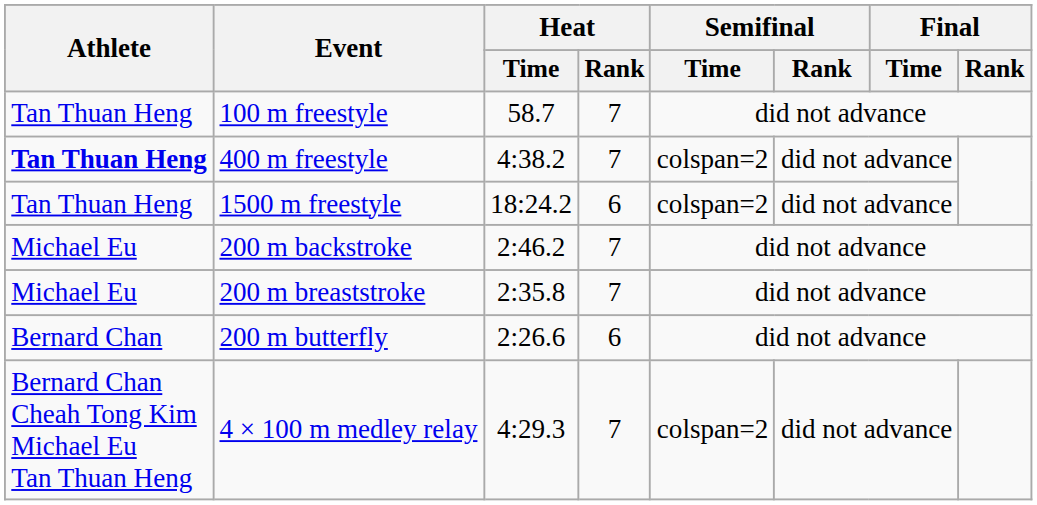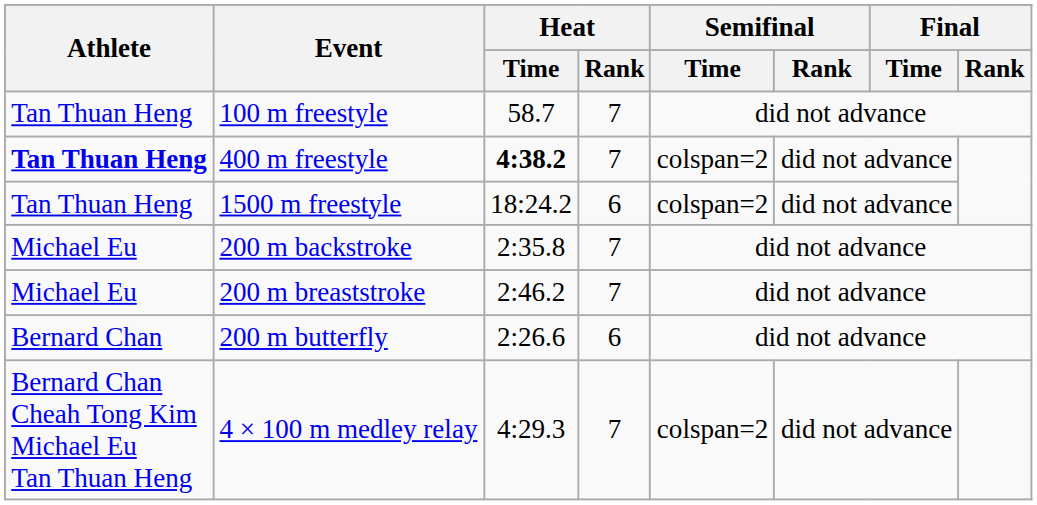(531, 158) normal -> (531, 158) bold
(531, 248) 2:46.2 -> (531, 248) 2:35.8
(531, 292) 2:35.8 -> (531, 292) 2:46.2
